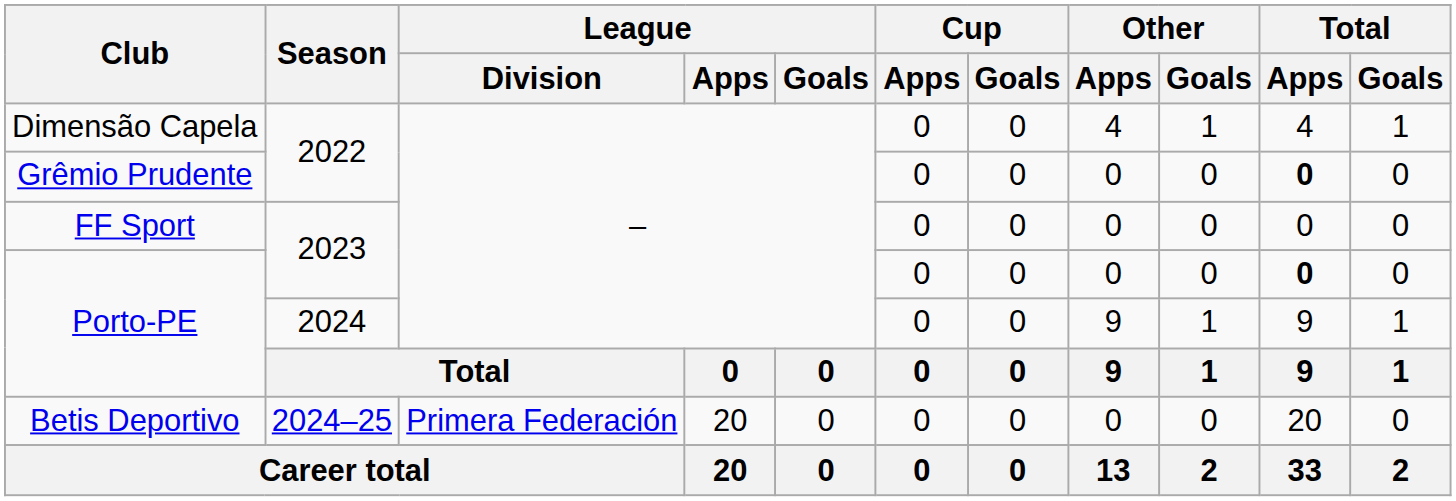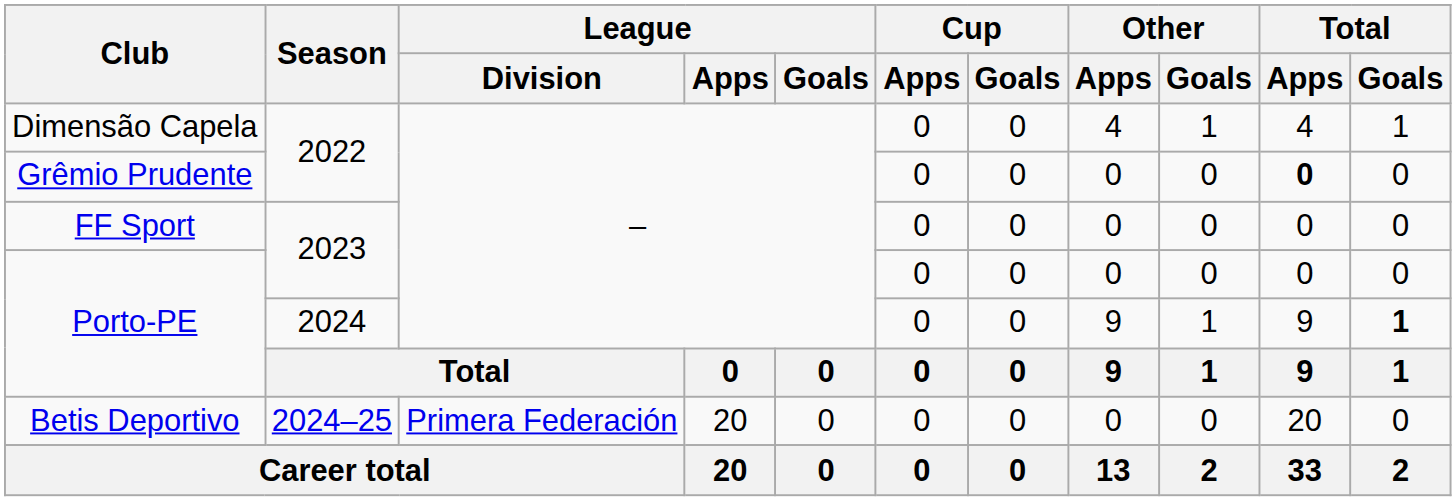(1305, 273) bold -> (1305, 273) normal
(1400, 322) normal -> (1400, 322) bold
